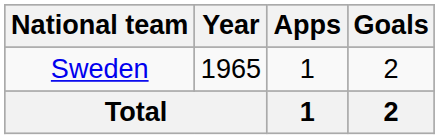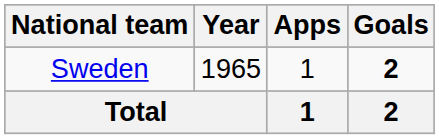(391, 68) normal -> (391, 68) bold
